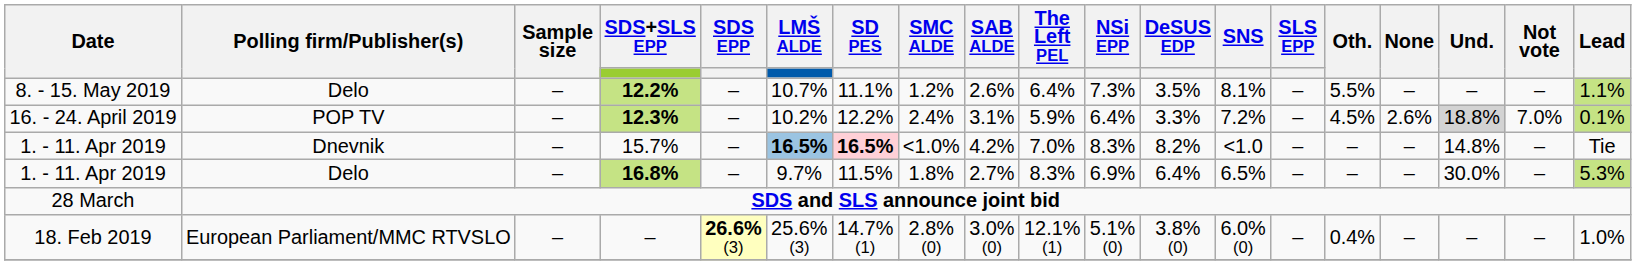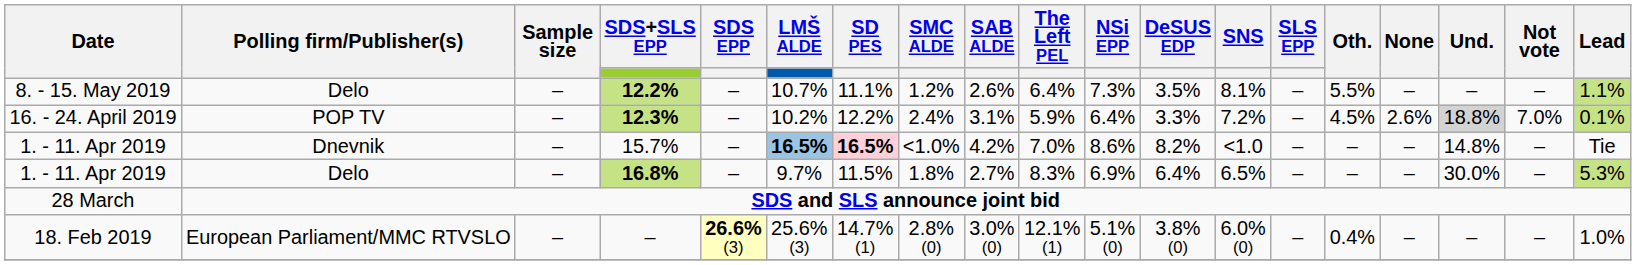(1113, 146) 8.3% -> (1113, 146) 8.6%
